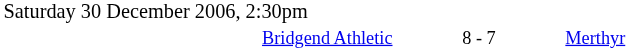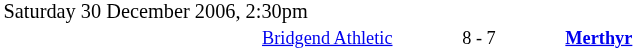(595, 37) normal -> (599, 37) bold
